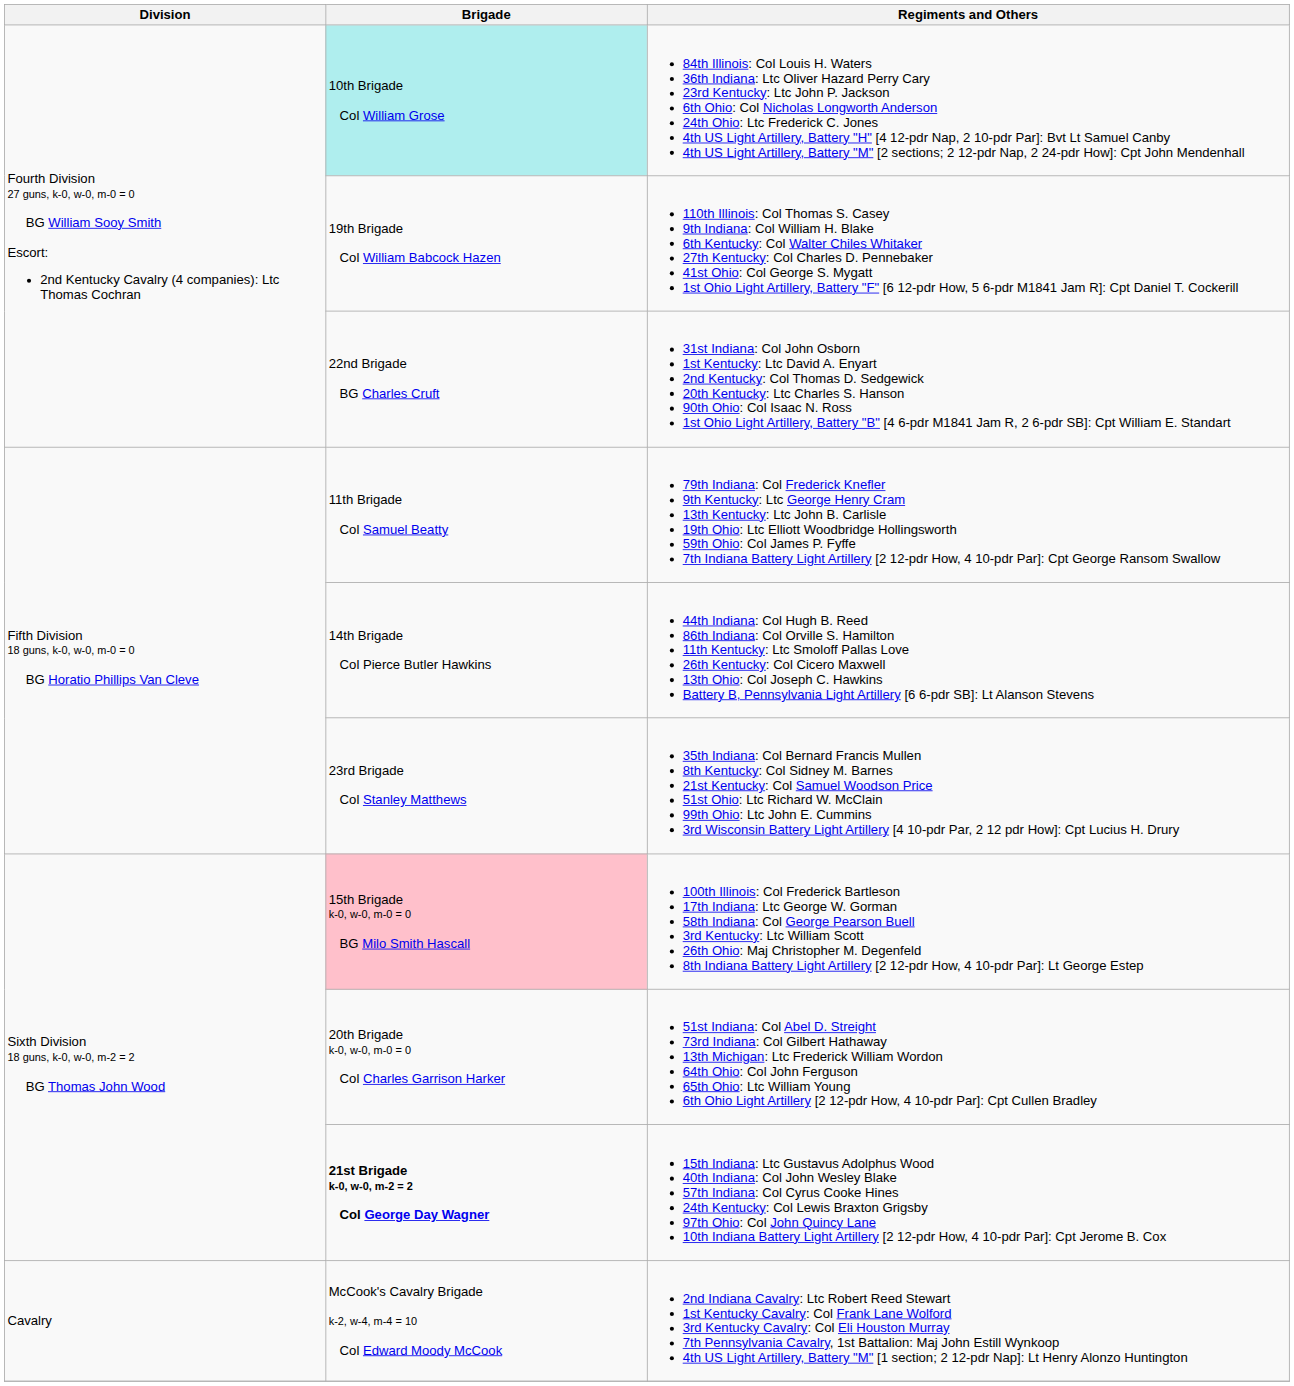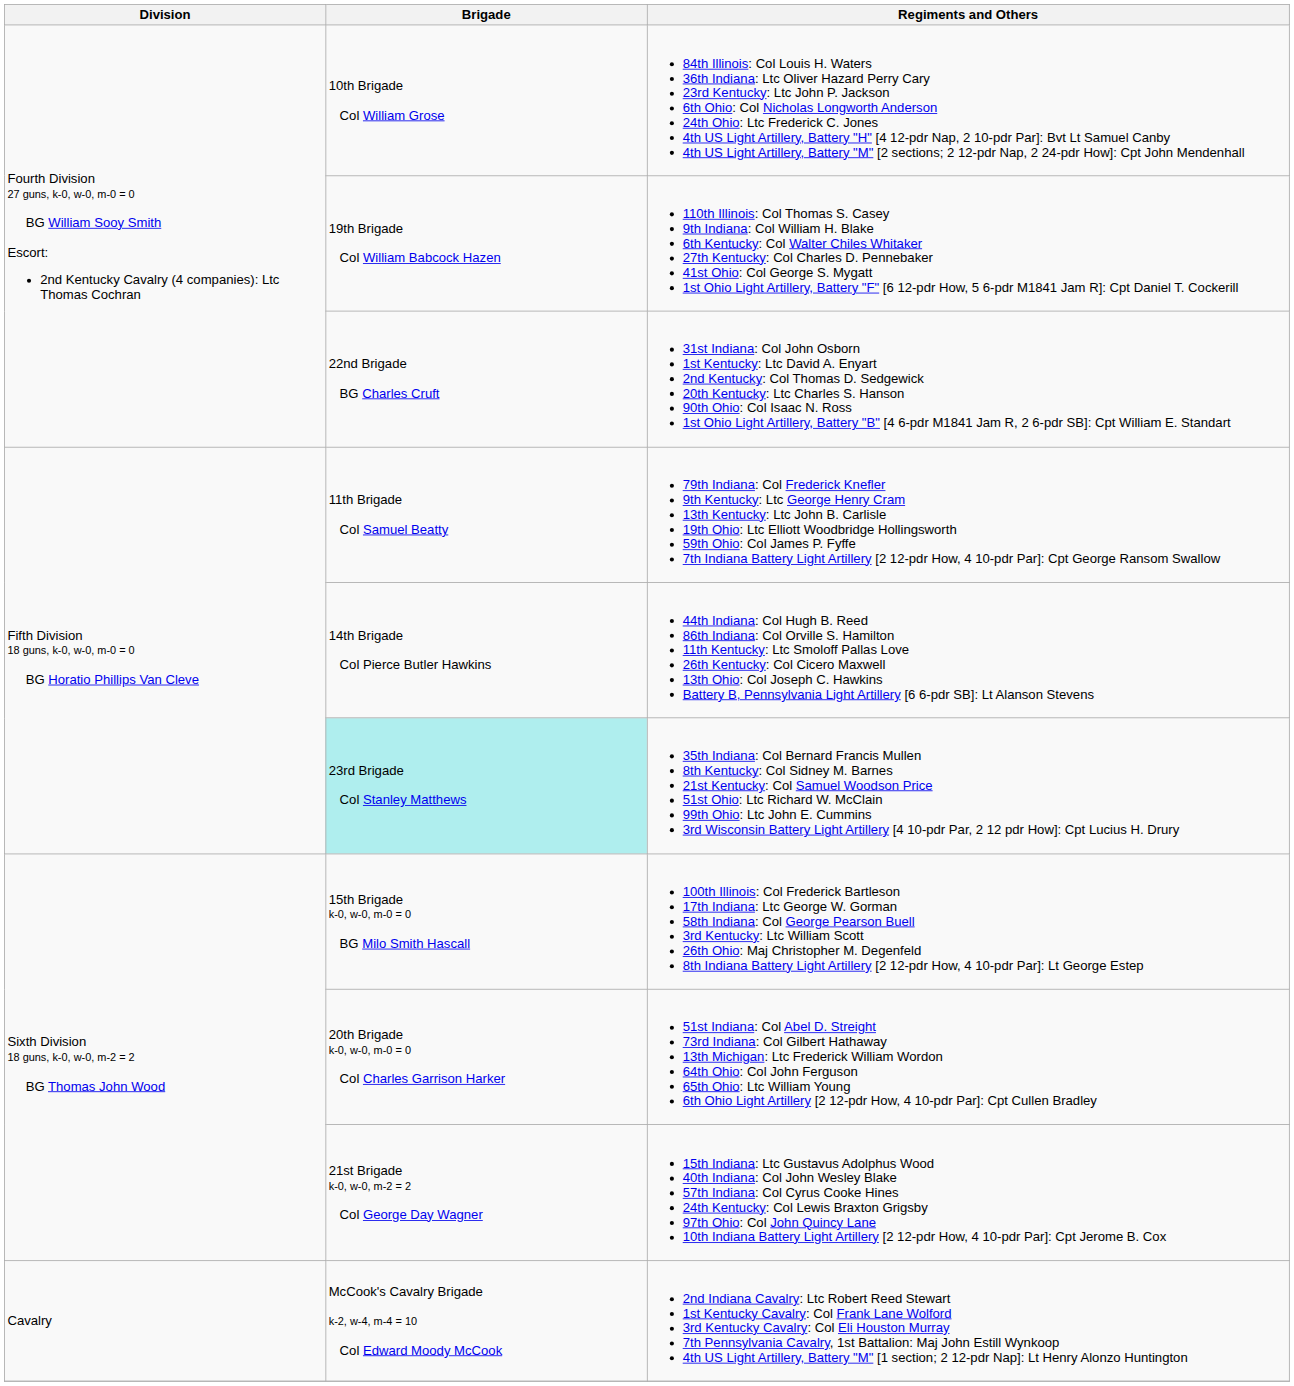(387, 100) paleturquoise background -> (387, 100) no background
(398, 785) no background -> (398, 785) paleturquoise background
(399, 921) pink background -> (399, 921) no background
(409, 1192) bold -> (406, 1192) normal
